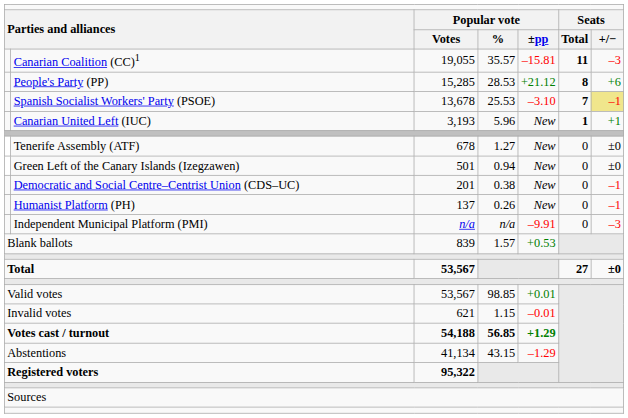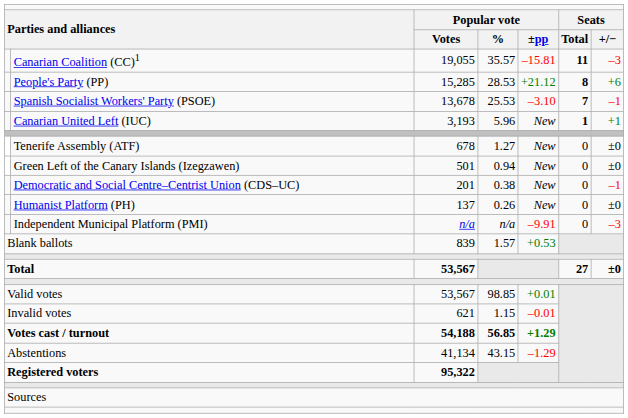(615, 101) khaki background -> (615, 101) no background
(615, 204) –1 -> (614, 204) ±0
